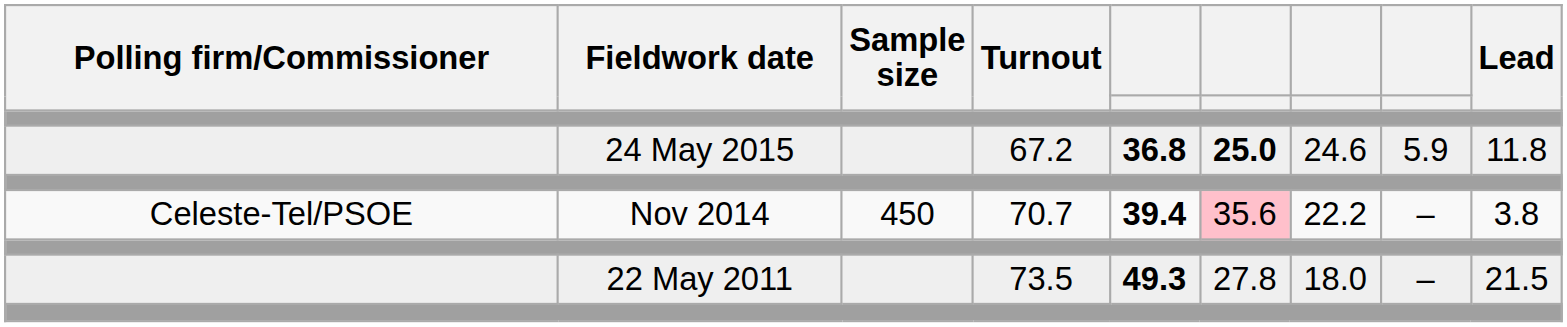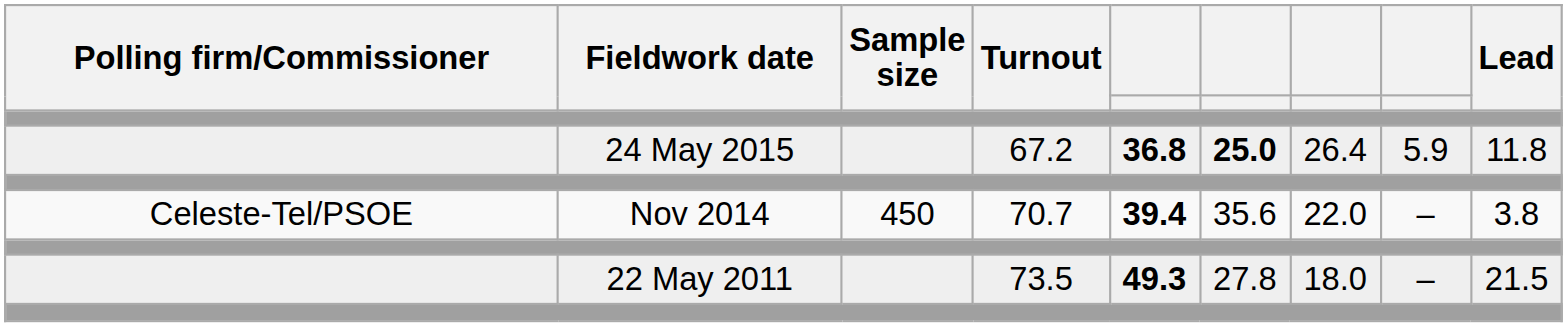(1335, 150) 24.6 -> (1335, 150) 26.4
(1245, 214) pink background -> (1245, 214) no background
(1335, 214) 22.2 -> (1335, 214) 22.0
